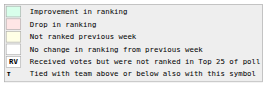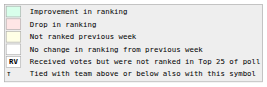(9, 74) bold -> (9, 74) normal
